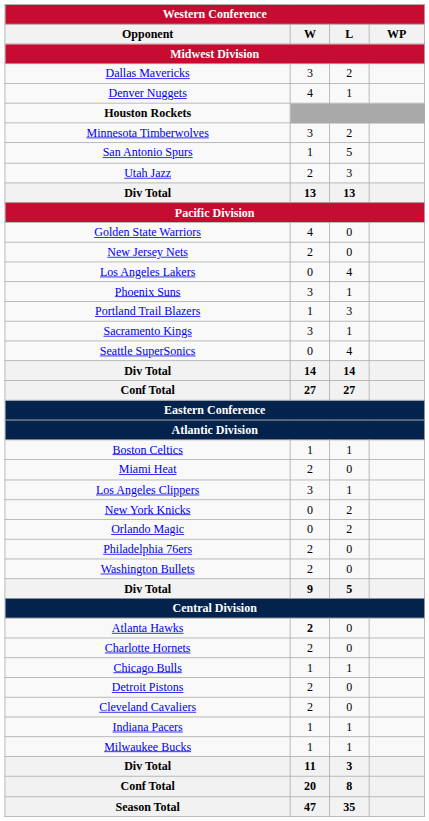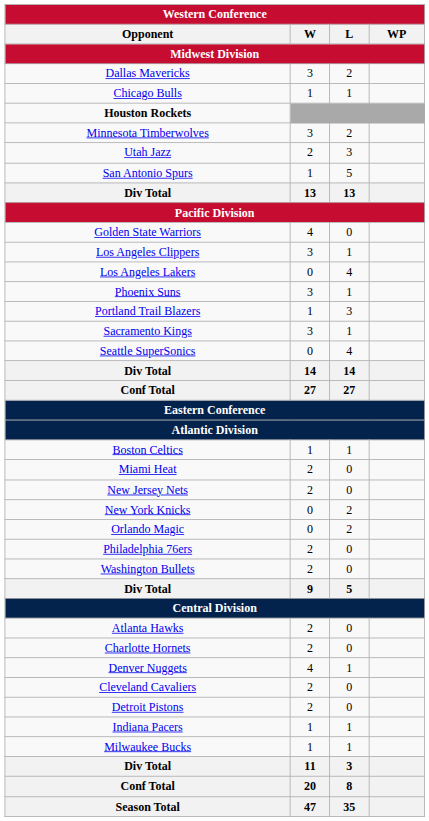rows swapped: (148, 93) <-> (148, 667)
rows swapped: (148, 153) <-> (148, 172)
rows swapped: (148, 489) <-> (148, 252)
(310, 628) bold -> (310, 628) normal
rows swapped: (148, 707) <-> (148, 687)
